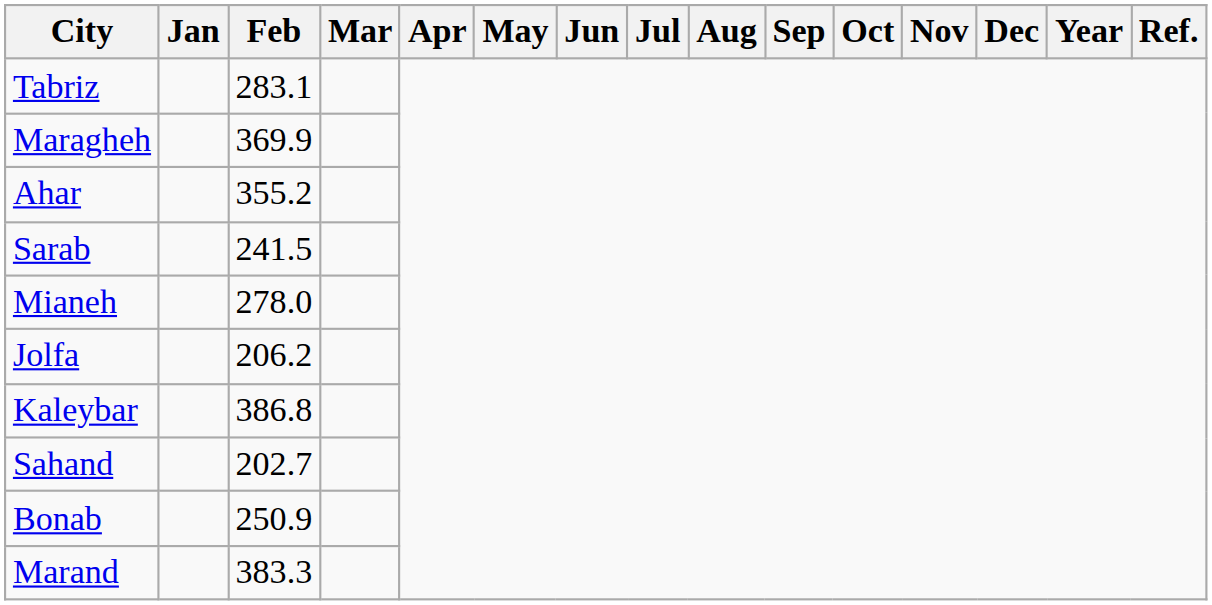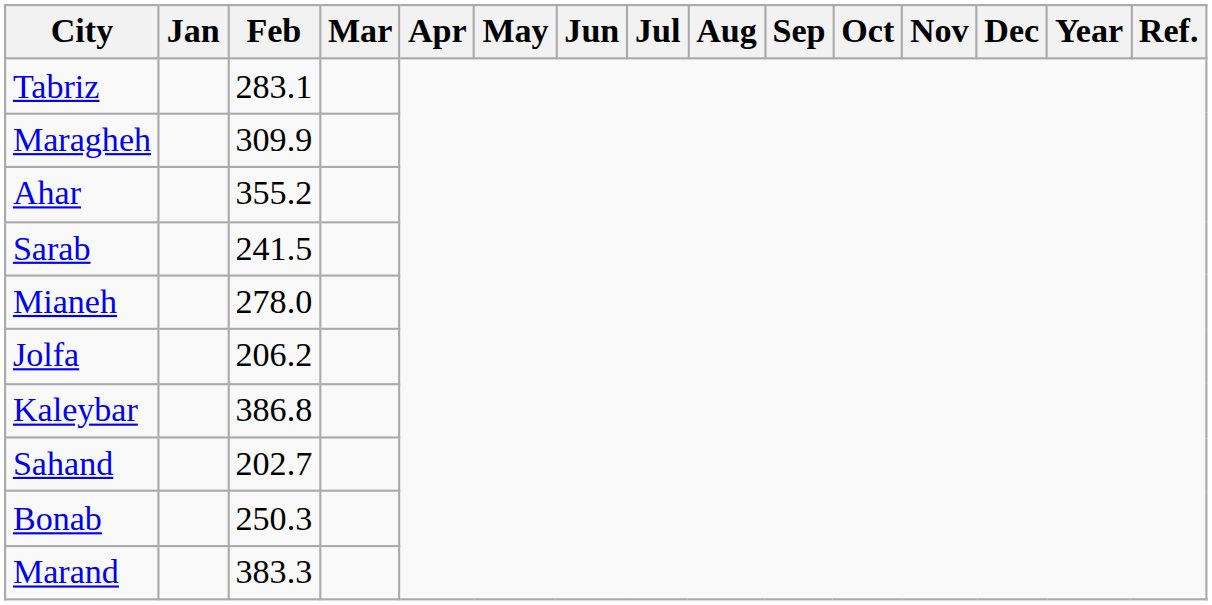(274, 139) 369.9 -> (274, 139) 309.9
(274, 517) 250.9 -> (274, 517) 250.3
